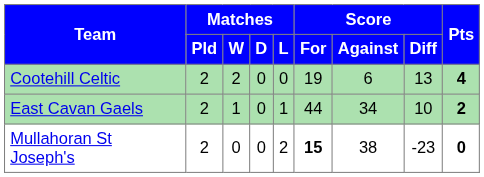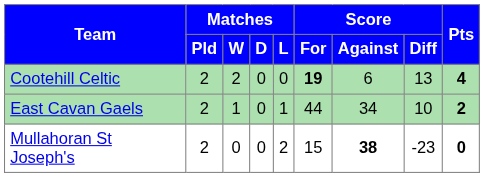(313, 79) normal -> (313, 79) bold
(313, 148) bold -> (313, 148) normal
(368, 148) normal -> (368, 148) bold
